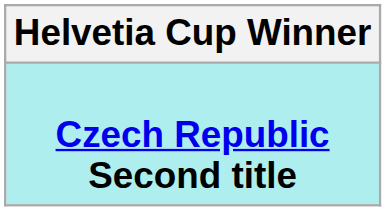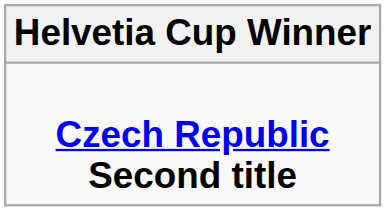(193, 154) paleturquoise background -> (193, 154) no background
